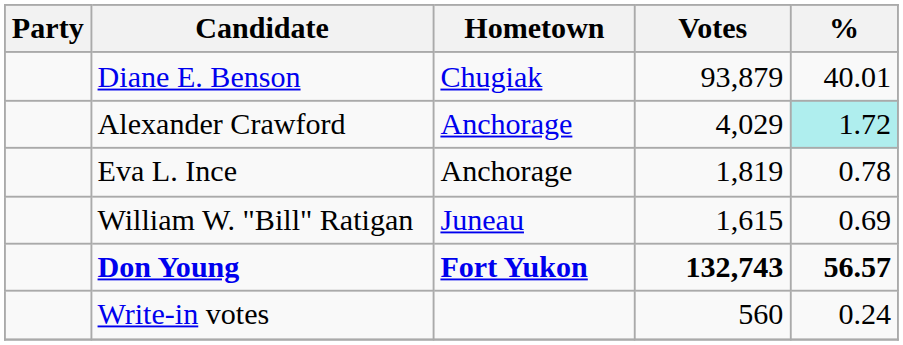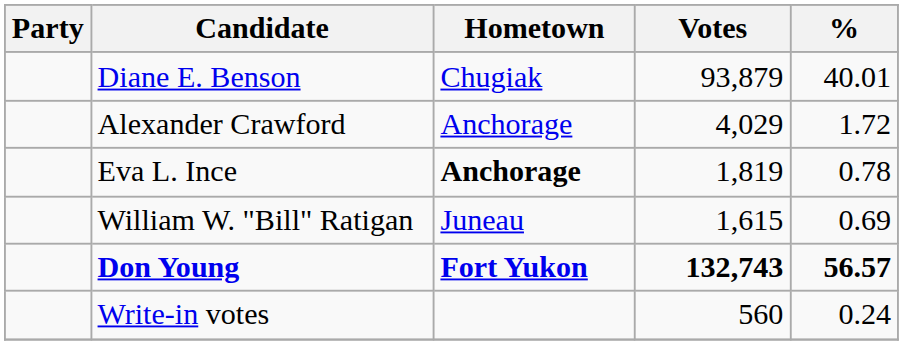(865, 123) paleturquoise background -> (865, 123) no background
(506, 171) normal -> (511, 171) bold
